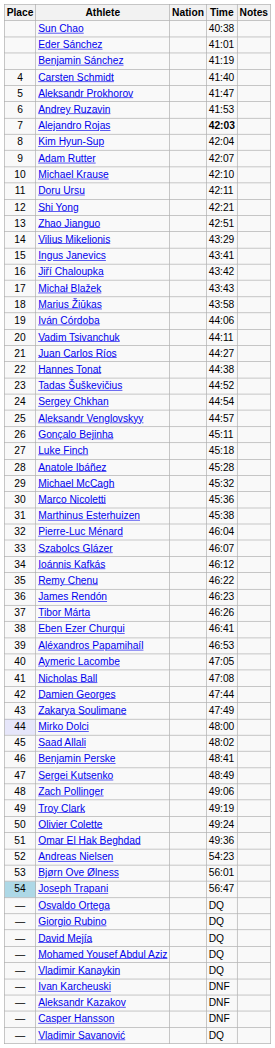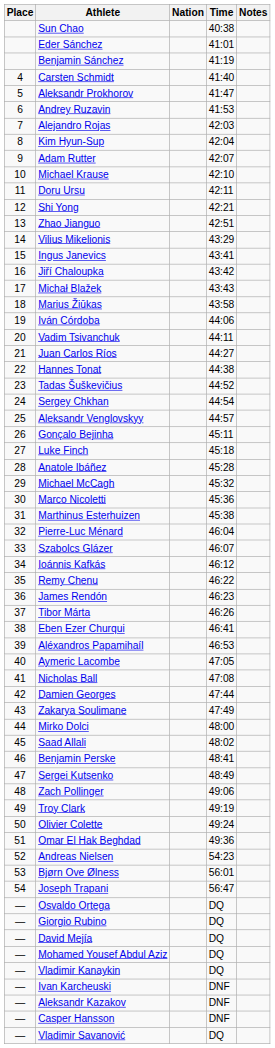(222, 126) bold -> (222, 126) normal
(20, 727) lavender background -> (20, 727) no background
(20, 889) lightblue background -> (20, 889) no background
